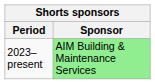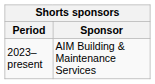(90, 58) lightgreen background -> (90, 58) no background
